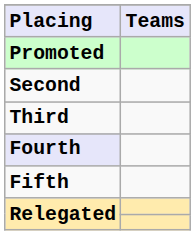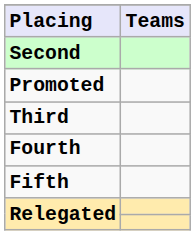(57, 53) Promoted -> (45, 53) Second
(45, 85) Second -> (57, 85) Promoted
(45, 150) lavender background -> (45, 150) no background
